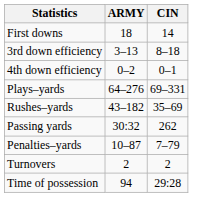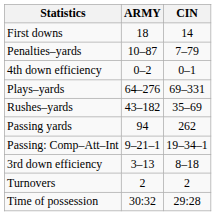rows swapped: (55, 51) <-> (44, 145)
(126, 126) 30:32 -> (142, 126) 94
+ row: (63, 145)
(126, 182) 94 -> (142, 201) 30:32
